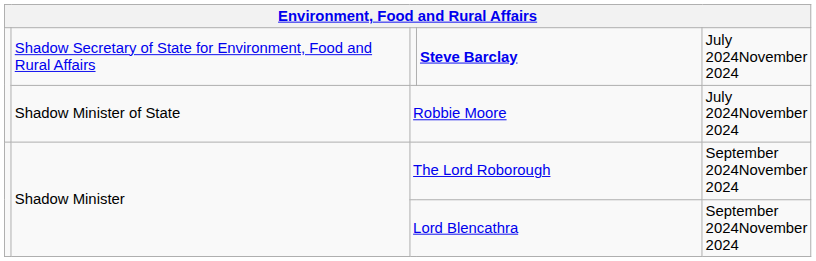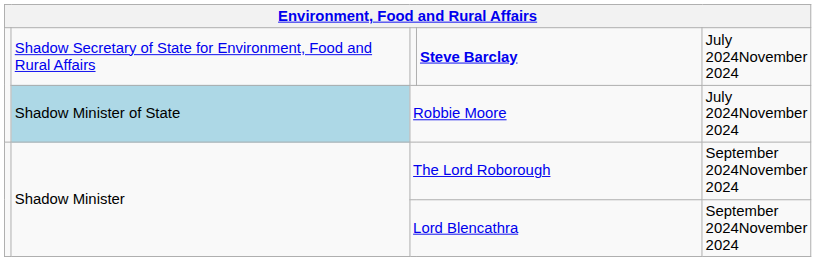(97, 113) no background -> (97, 113) lightblue background
